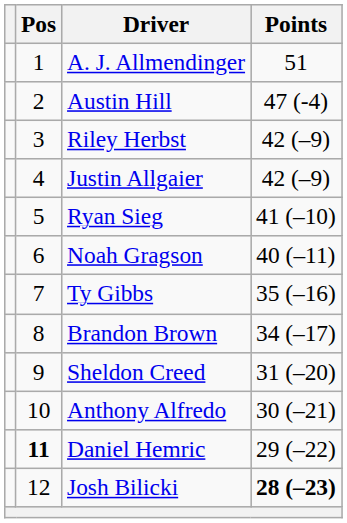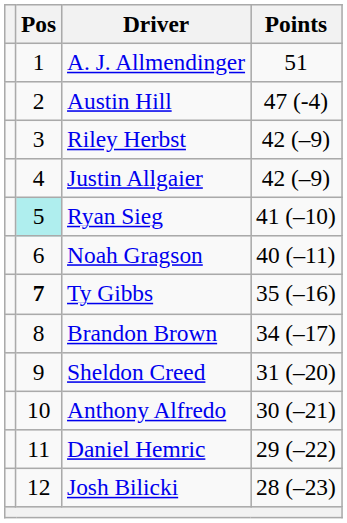(39, 216) no background -> (39, 216) paleturquoise background
(39, 294) normal -> (39, 294) bold
(39, 448) bold -> (39, 448) normal
(296, 487) bold -> (296, 487) normal
